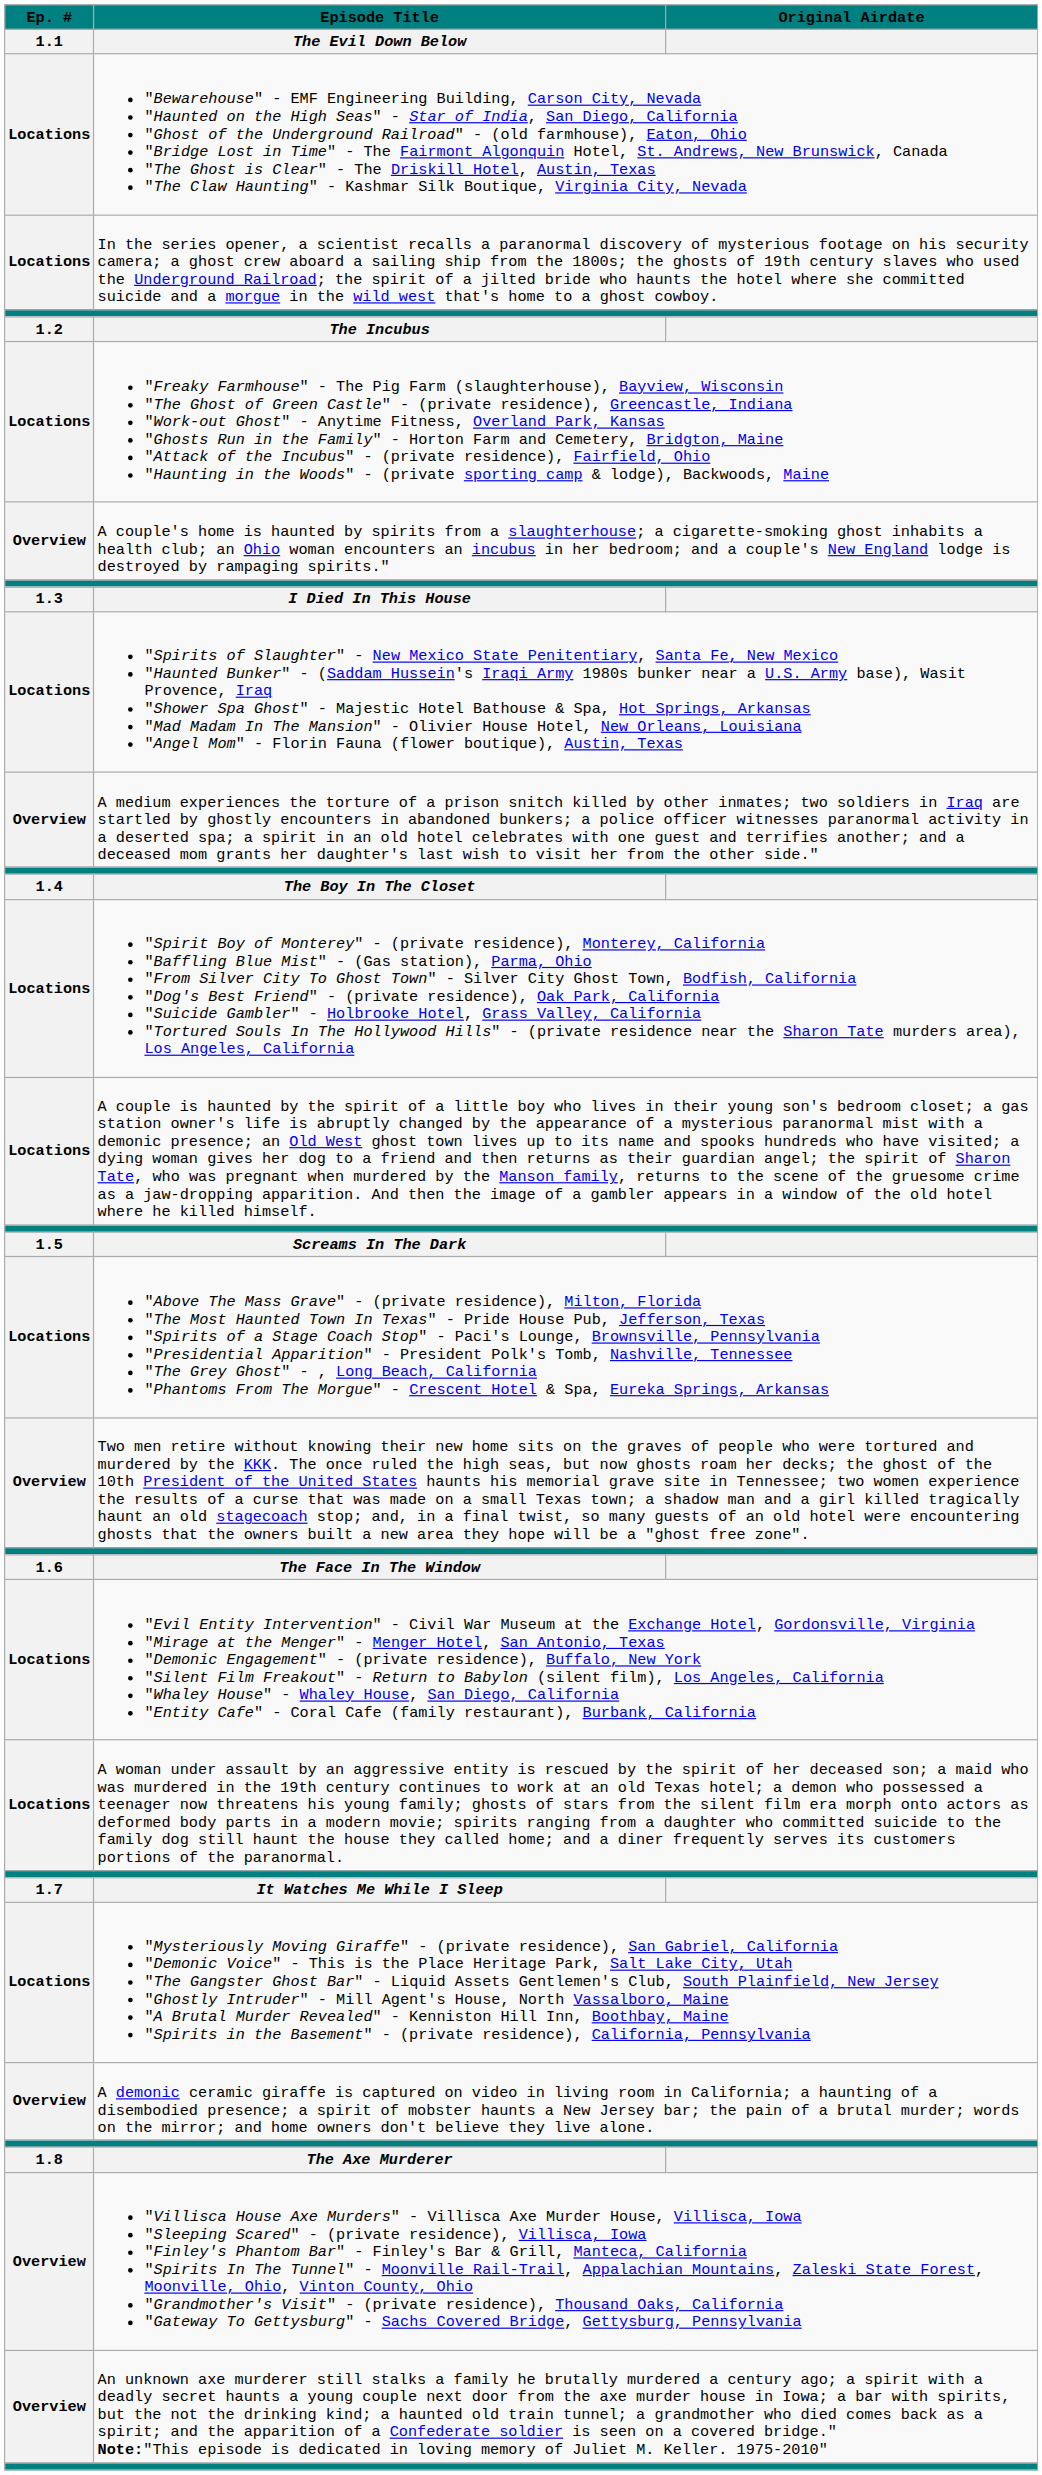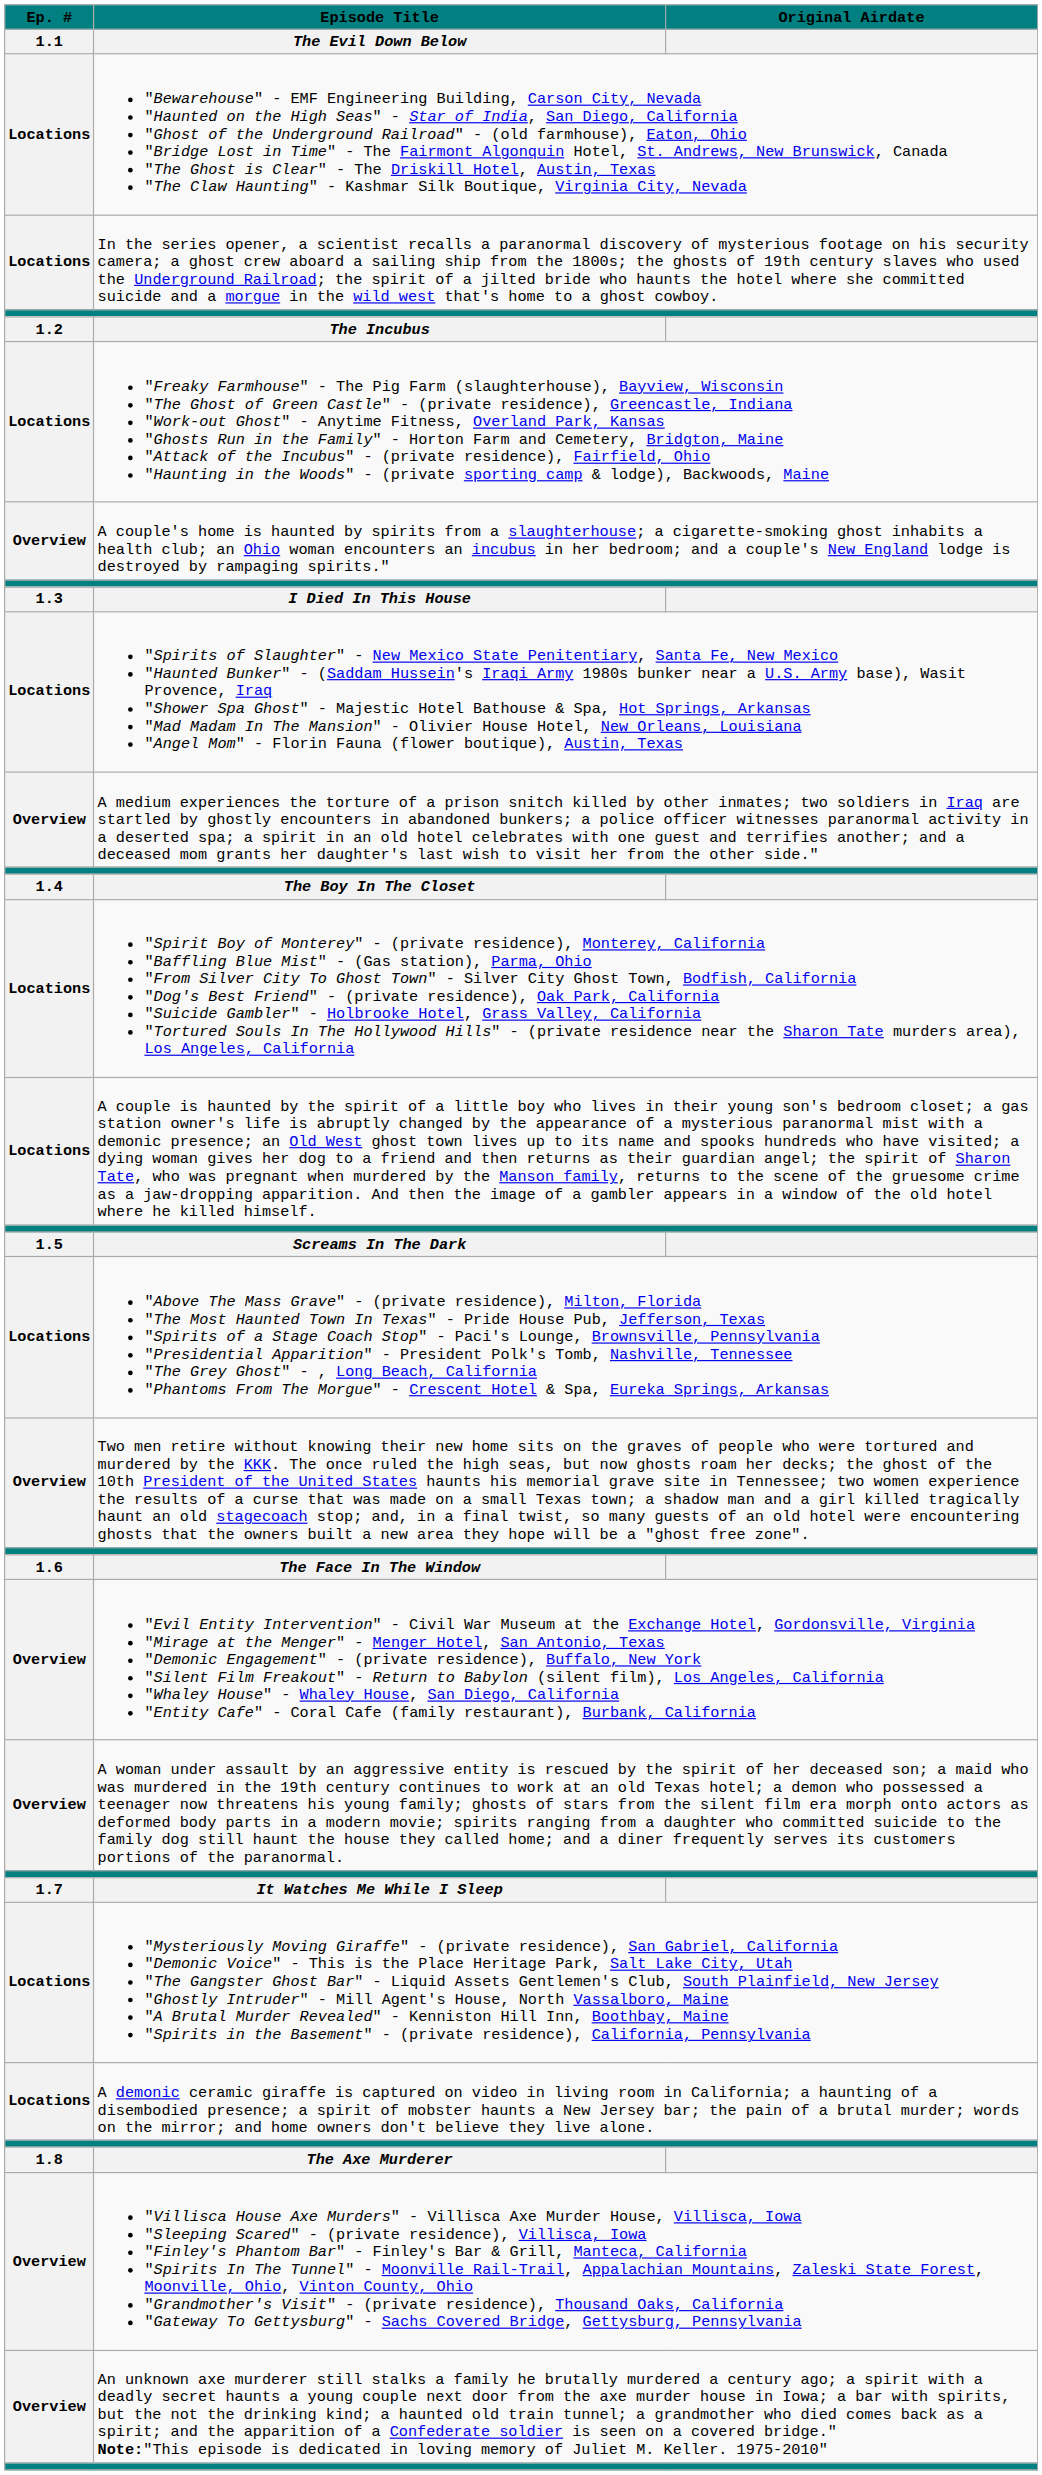(49, 1660) Locations -> (49, 1660) Overview
(49, 1805) Locations -> (49, 1805) Overview
(49, 2101) Overview -> (49, 2101) Locations
